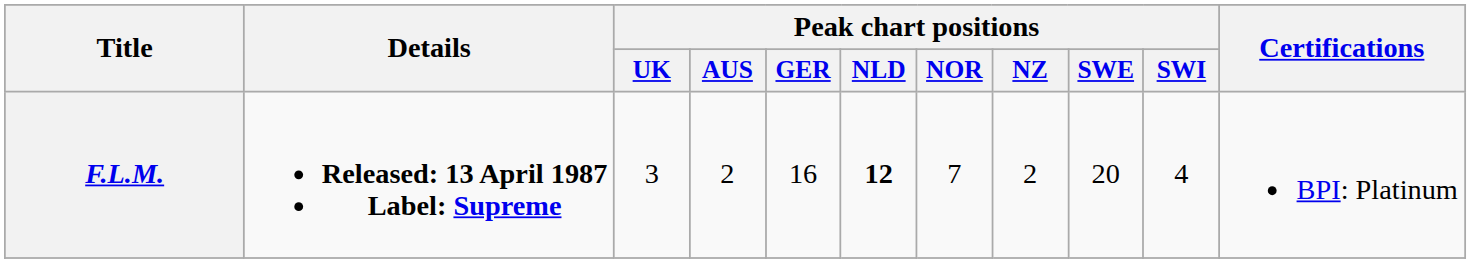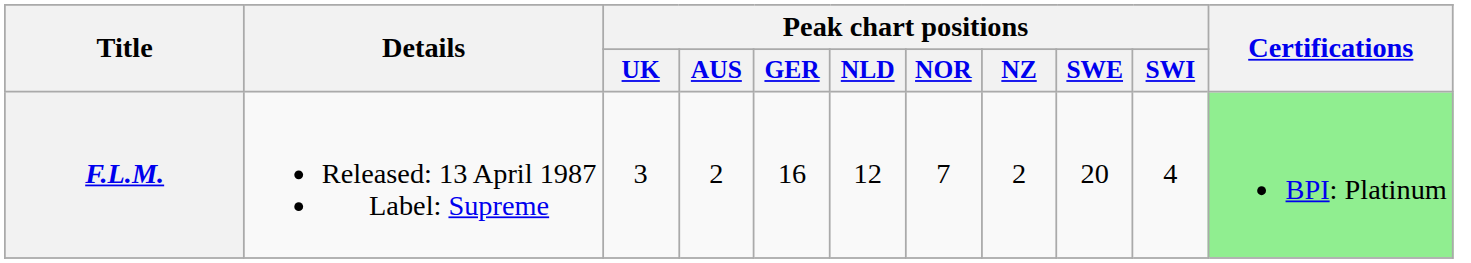(429, 190) bold -> (424, 190) normal
(879, 174) bold -> (868, 174) normal
(1342, 190) no background -> (1331, 190) lightgreen background
